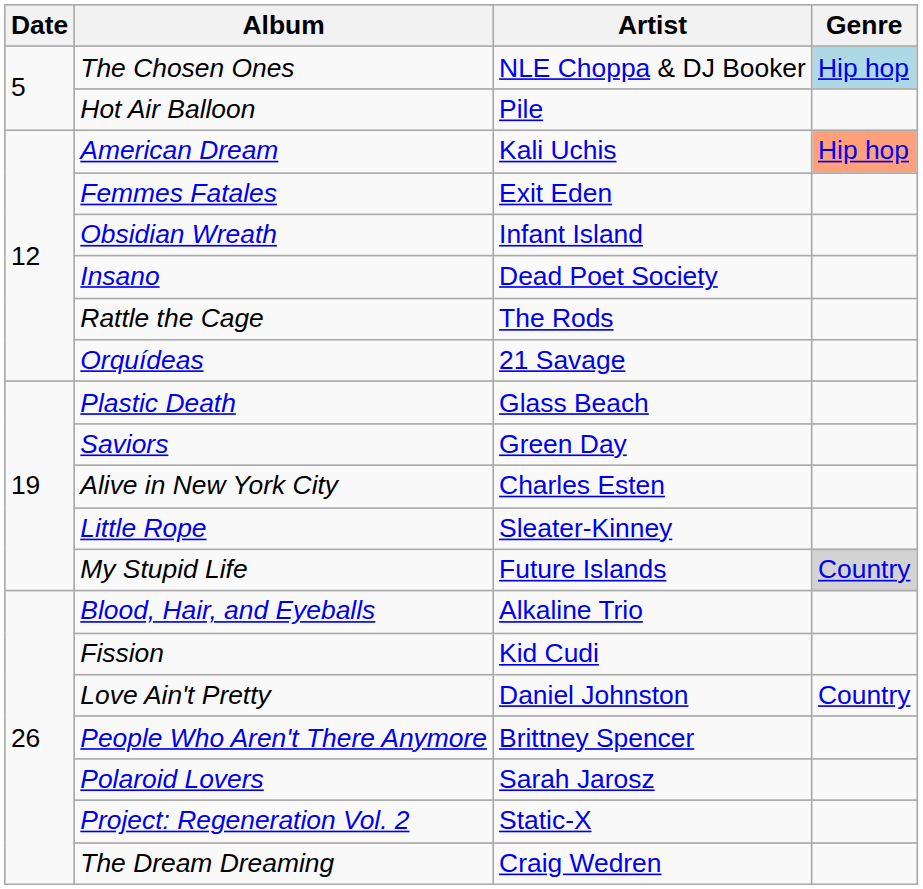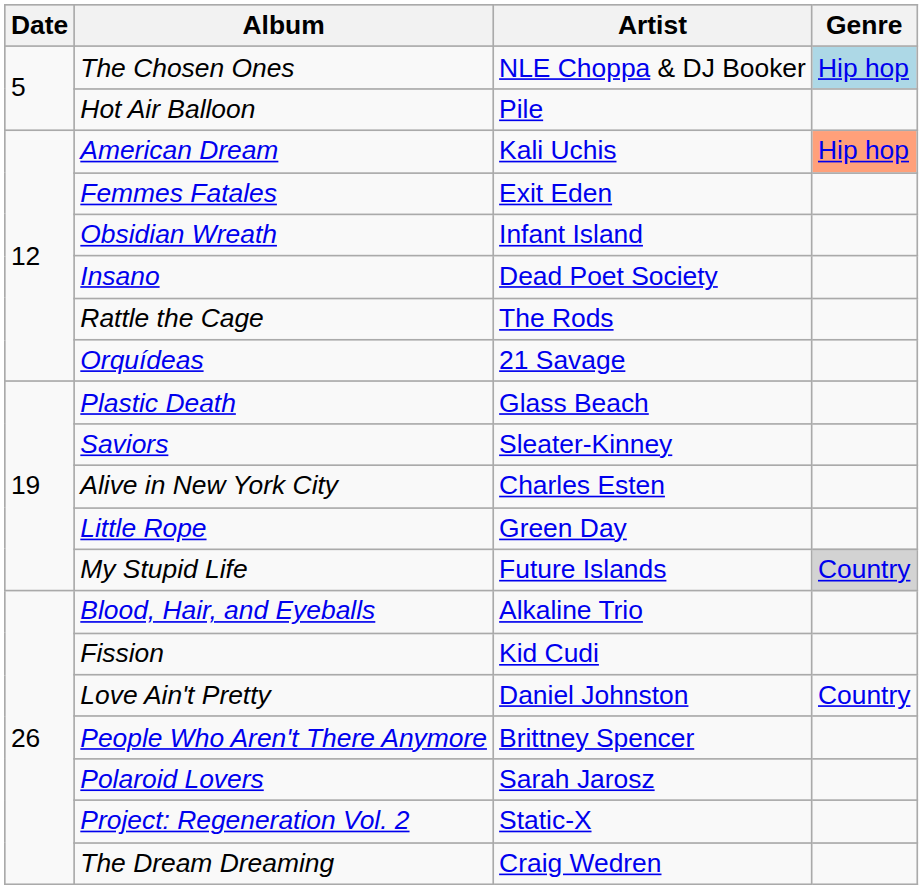(563, 444) Green Day -> (586, 444) Sleater-Kinney
(586, 527) Sleater-Kinney -> (563, 527) Green Day
